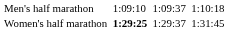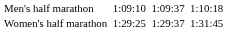(130, 23) bold -> (129, 23) normal
